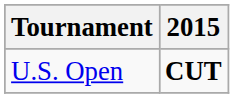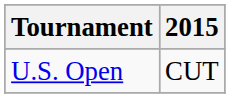(193, 70) bold -> (192, 70) normal
